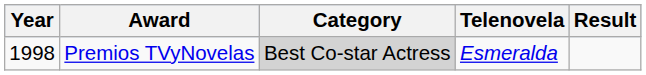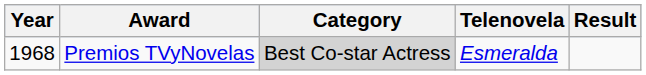(32, 53) 1998 -> (32, 53) 1968
